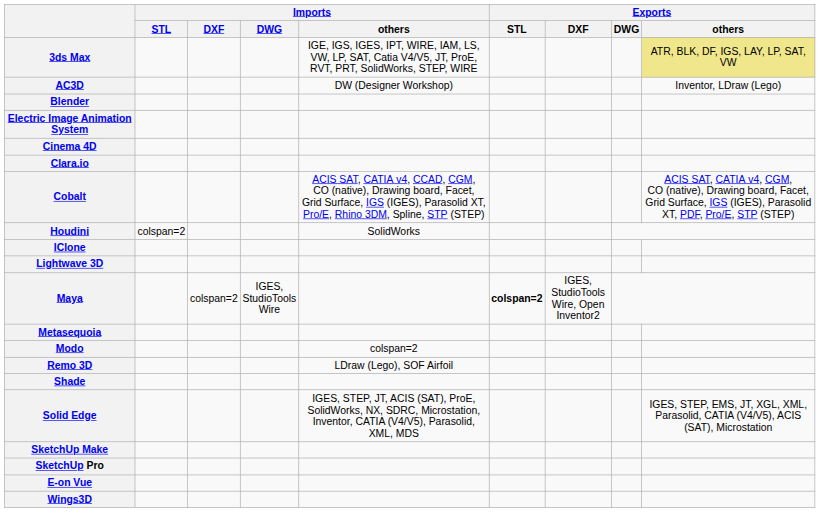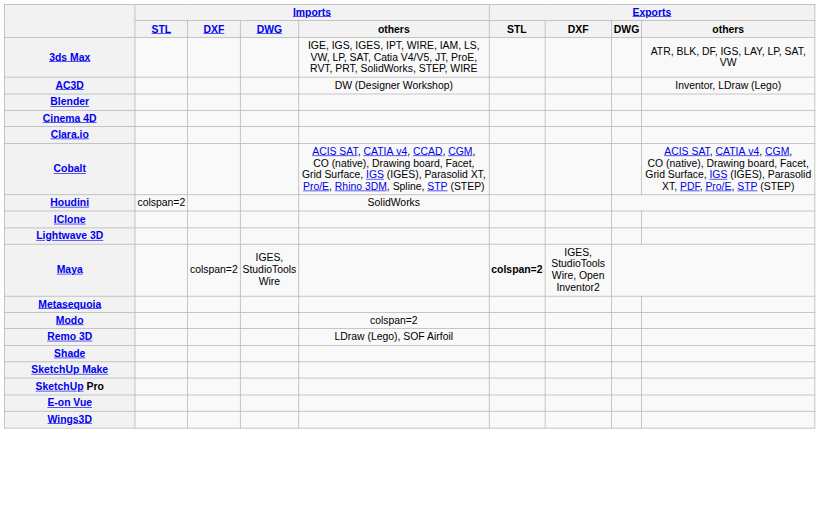(728, 57) khaki background -> (728, 57) no background
- row: (70, 124)
- row: (70, 415)
